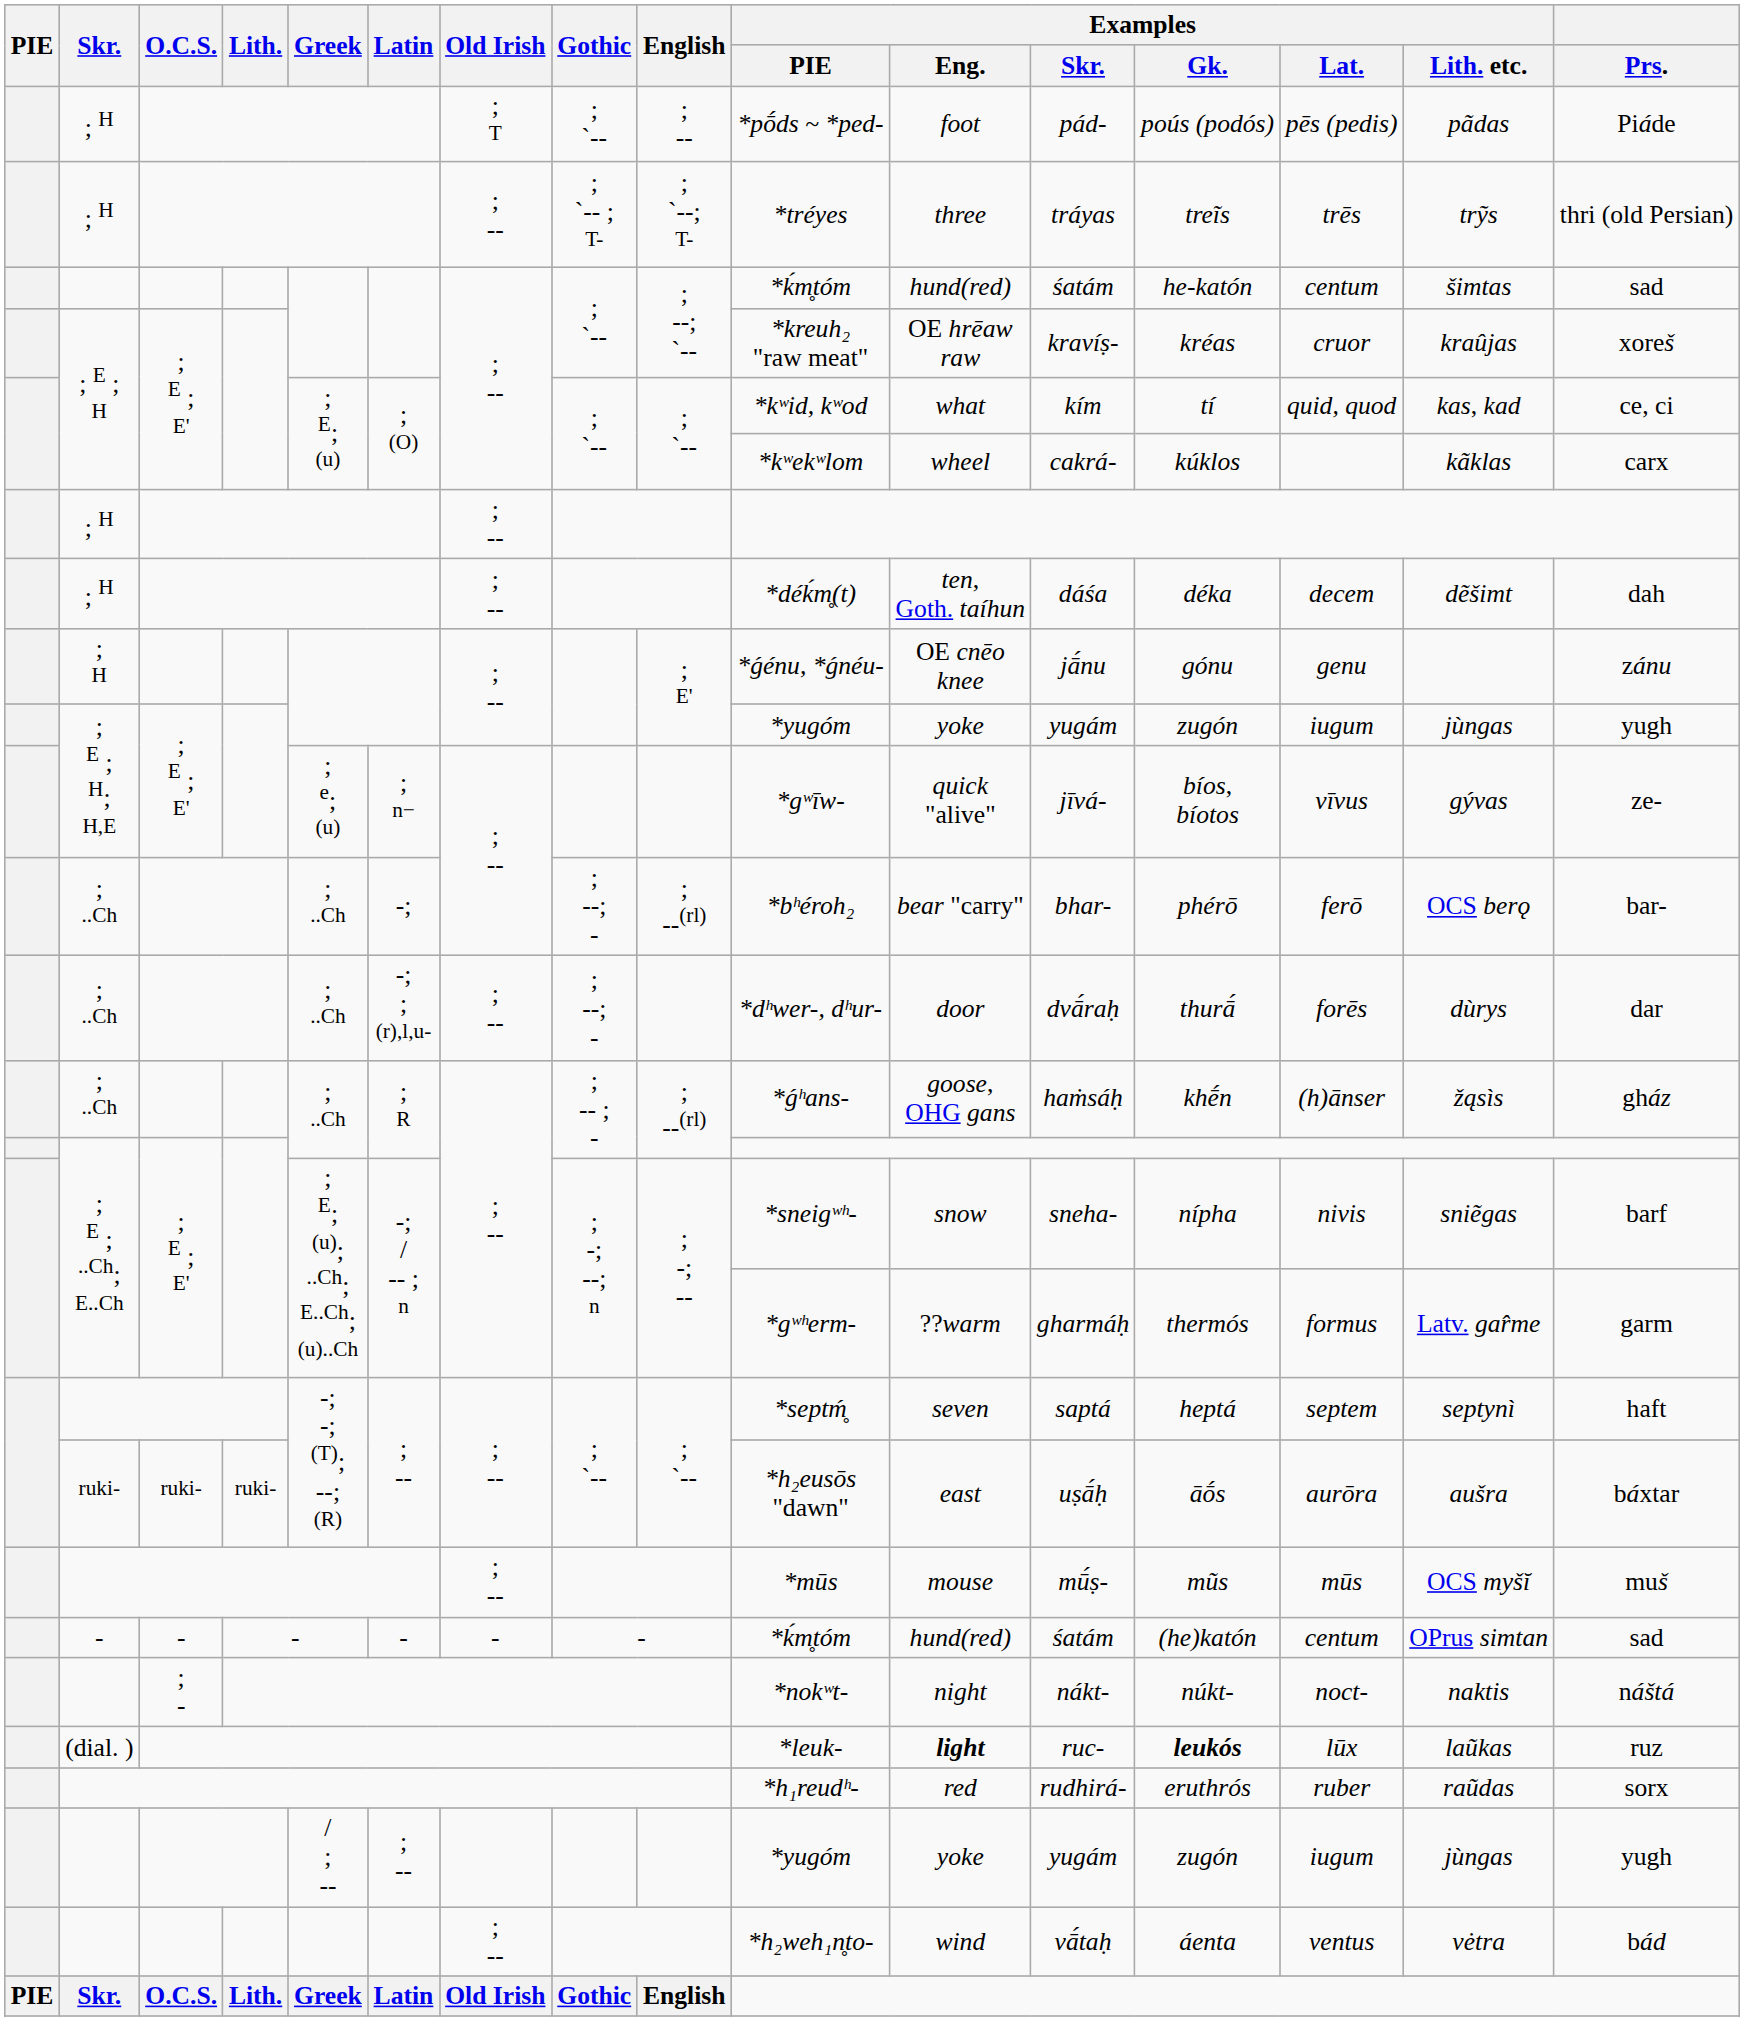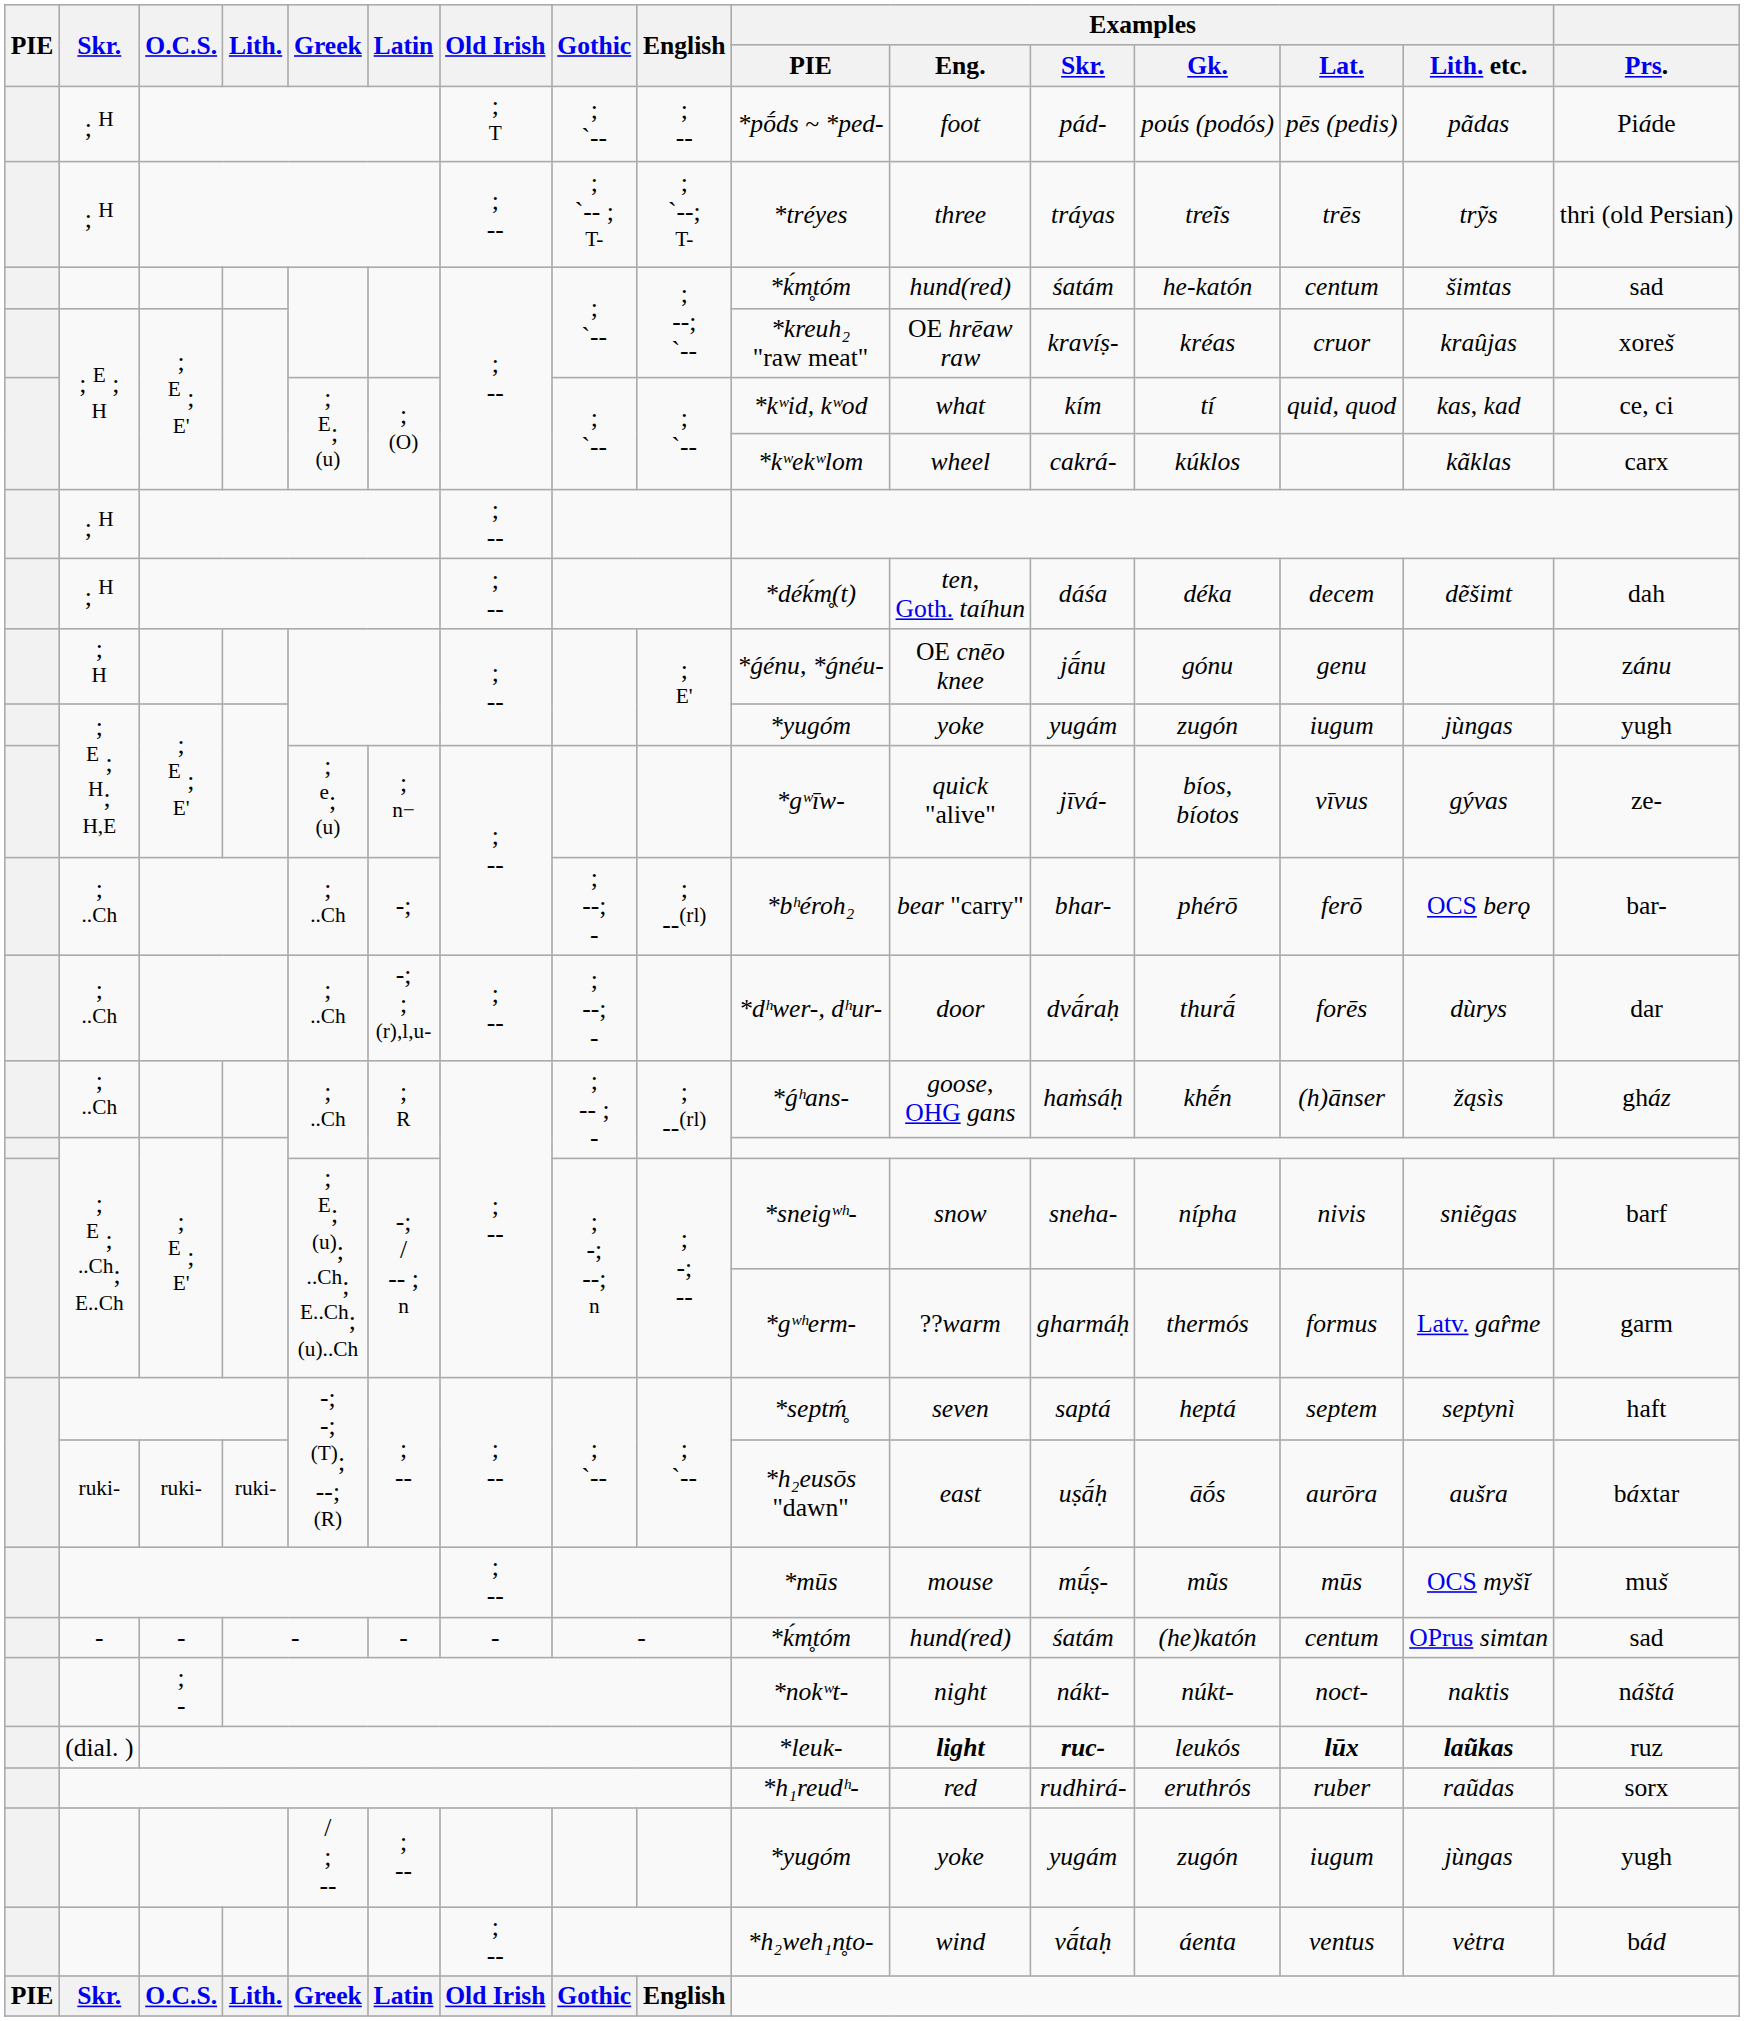(1083, 1747) normal -> (1083, 1747) bold
(1208, 1747) bold -> (1208, 1747) normal
(1342, 1747) normal -> (1342, 1747) bold
(1479, 1747) normal -> (1479, 1747) bold
